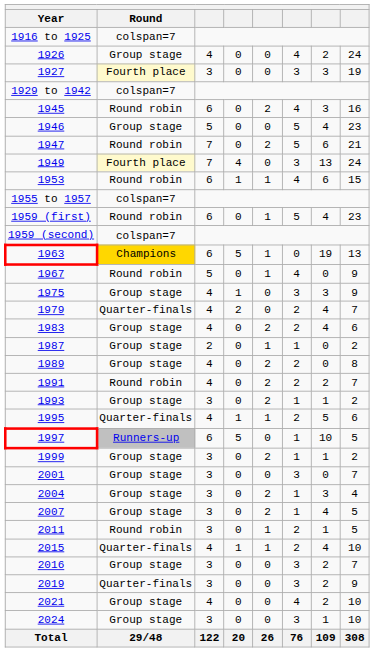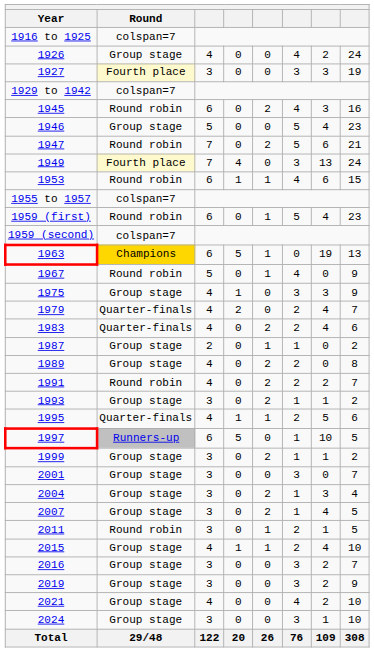(146, 328) Group stage -> (146, 328) Quarter-finals
(146, 548) Quarter-finals -> (146, 548) Group stage
(146, 584) Quarter-finals -> (146, 584) Group stage
